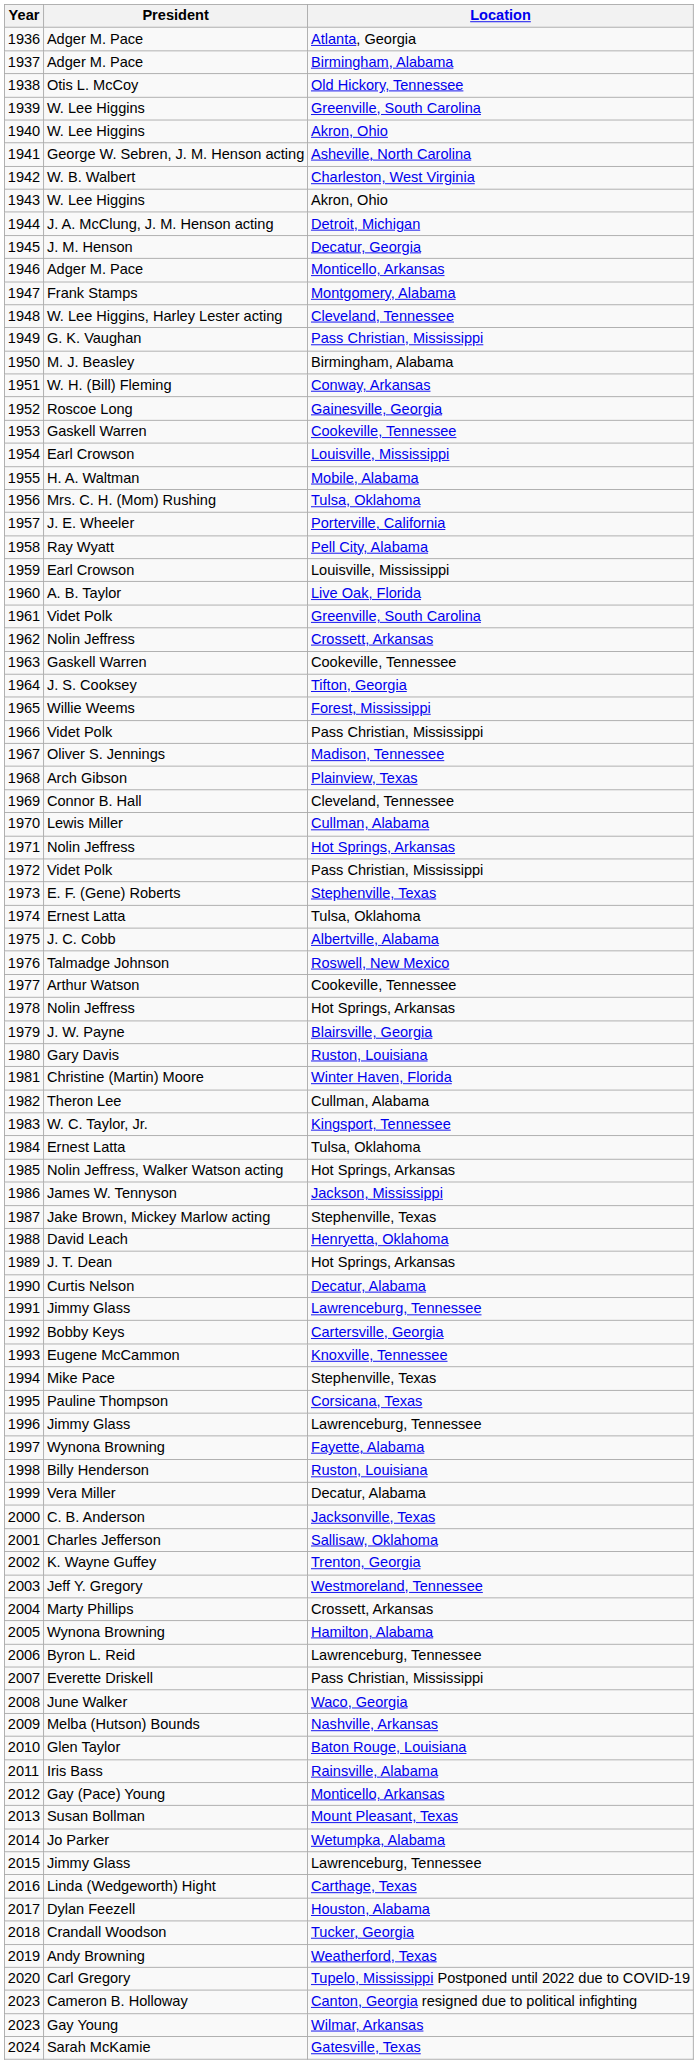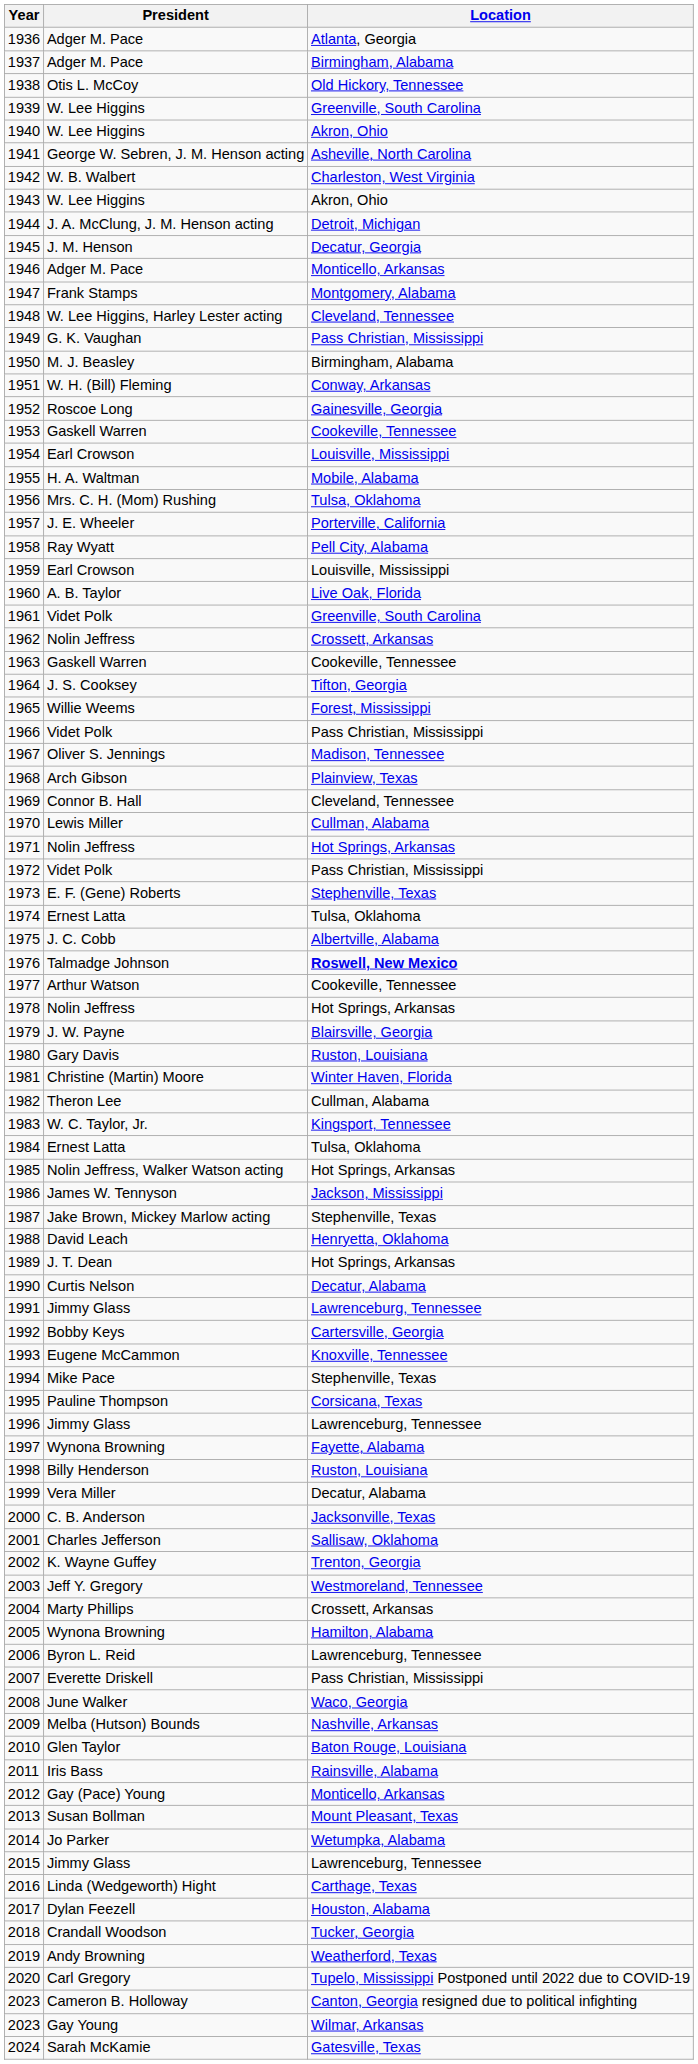(380, 962) normal -> (384, 962) bold
